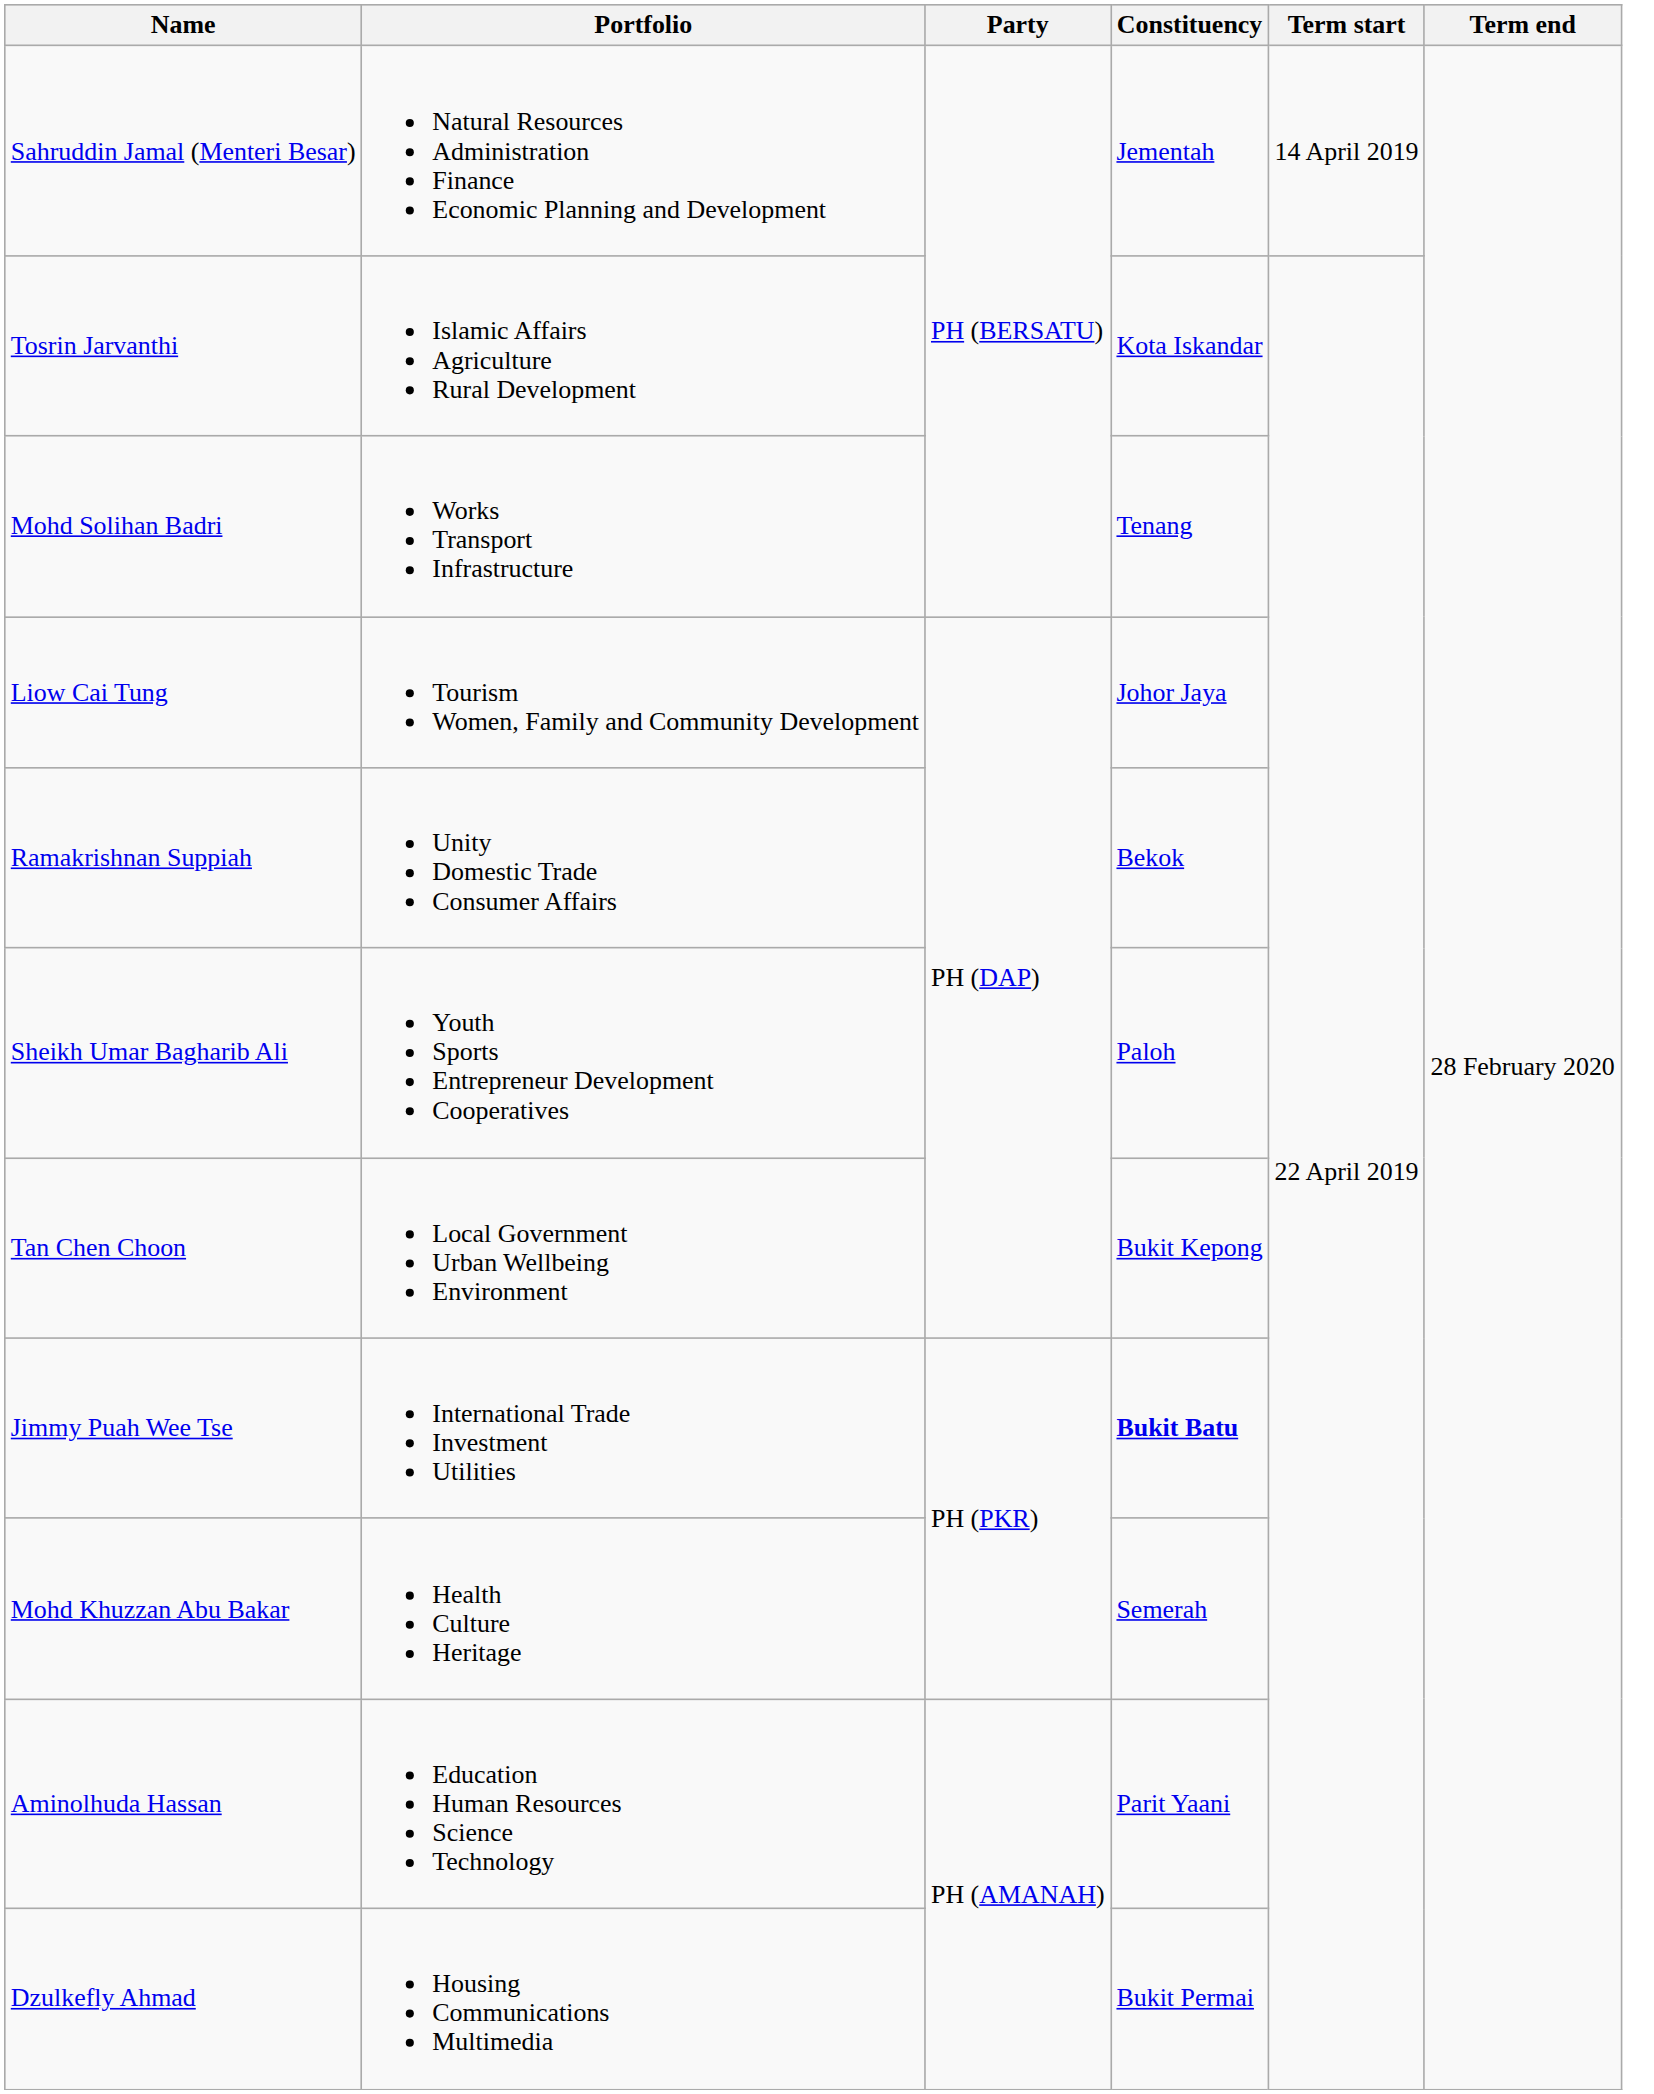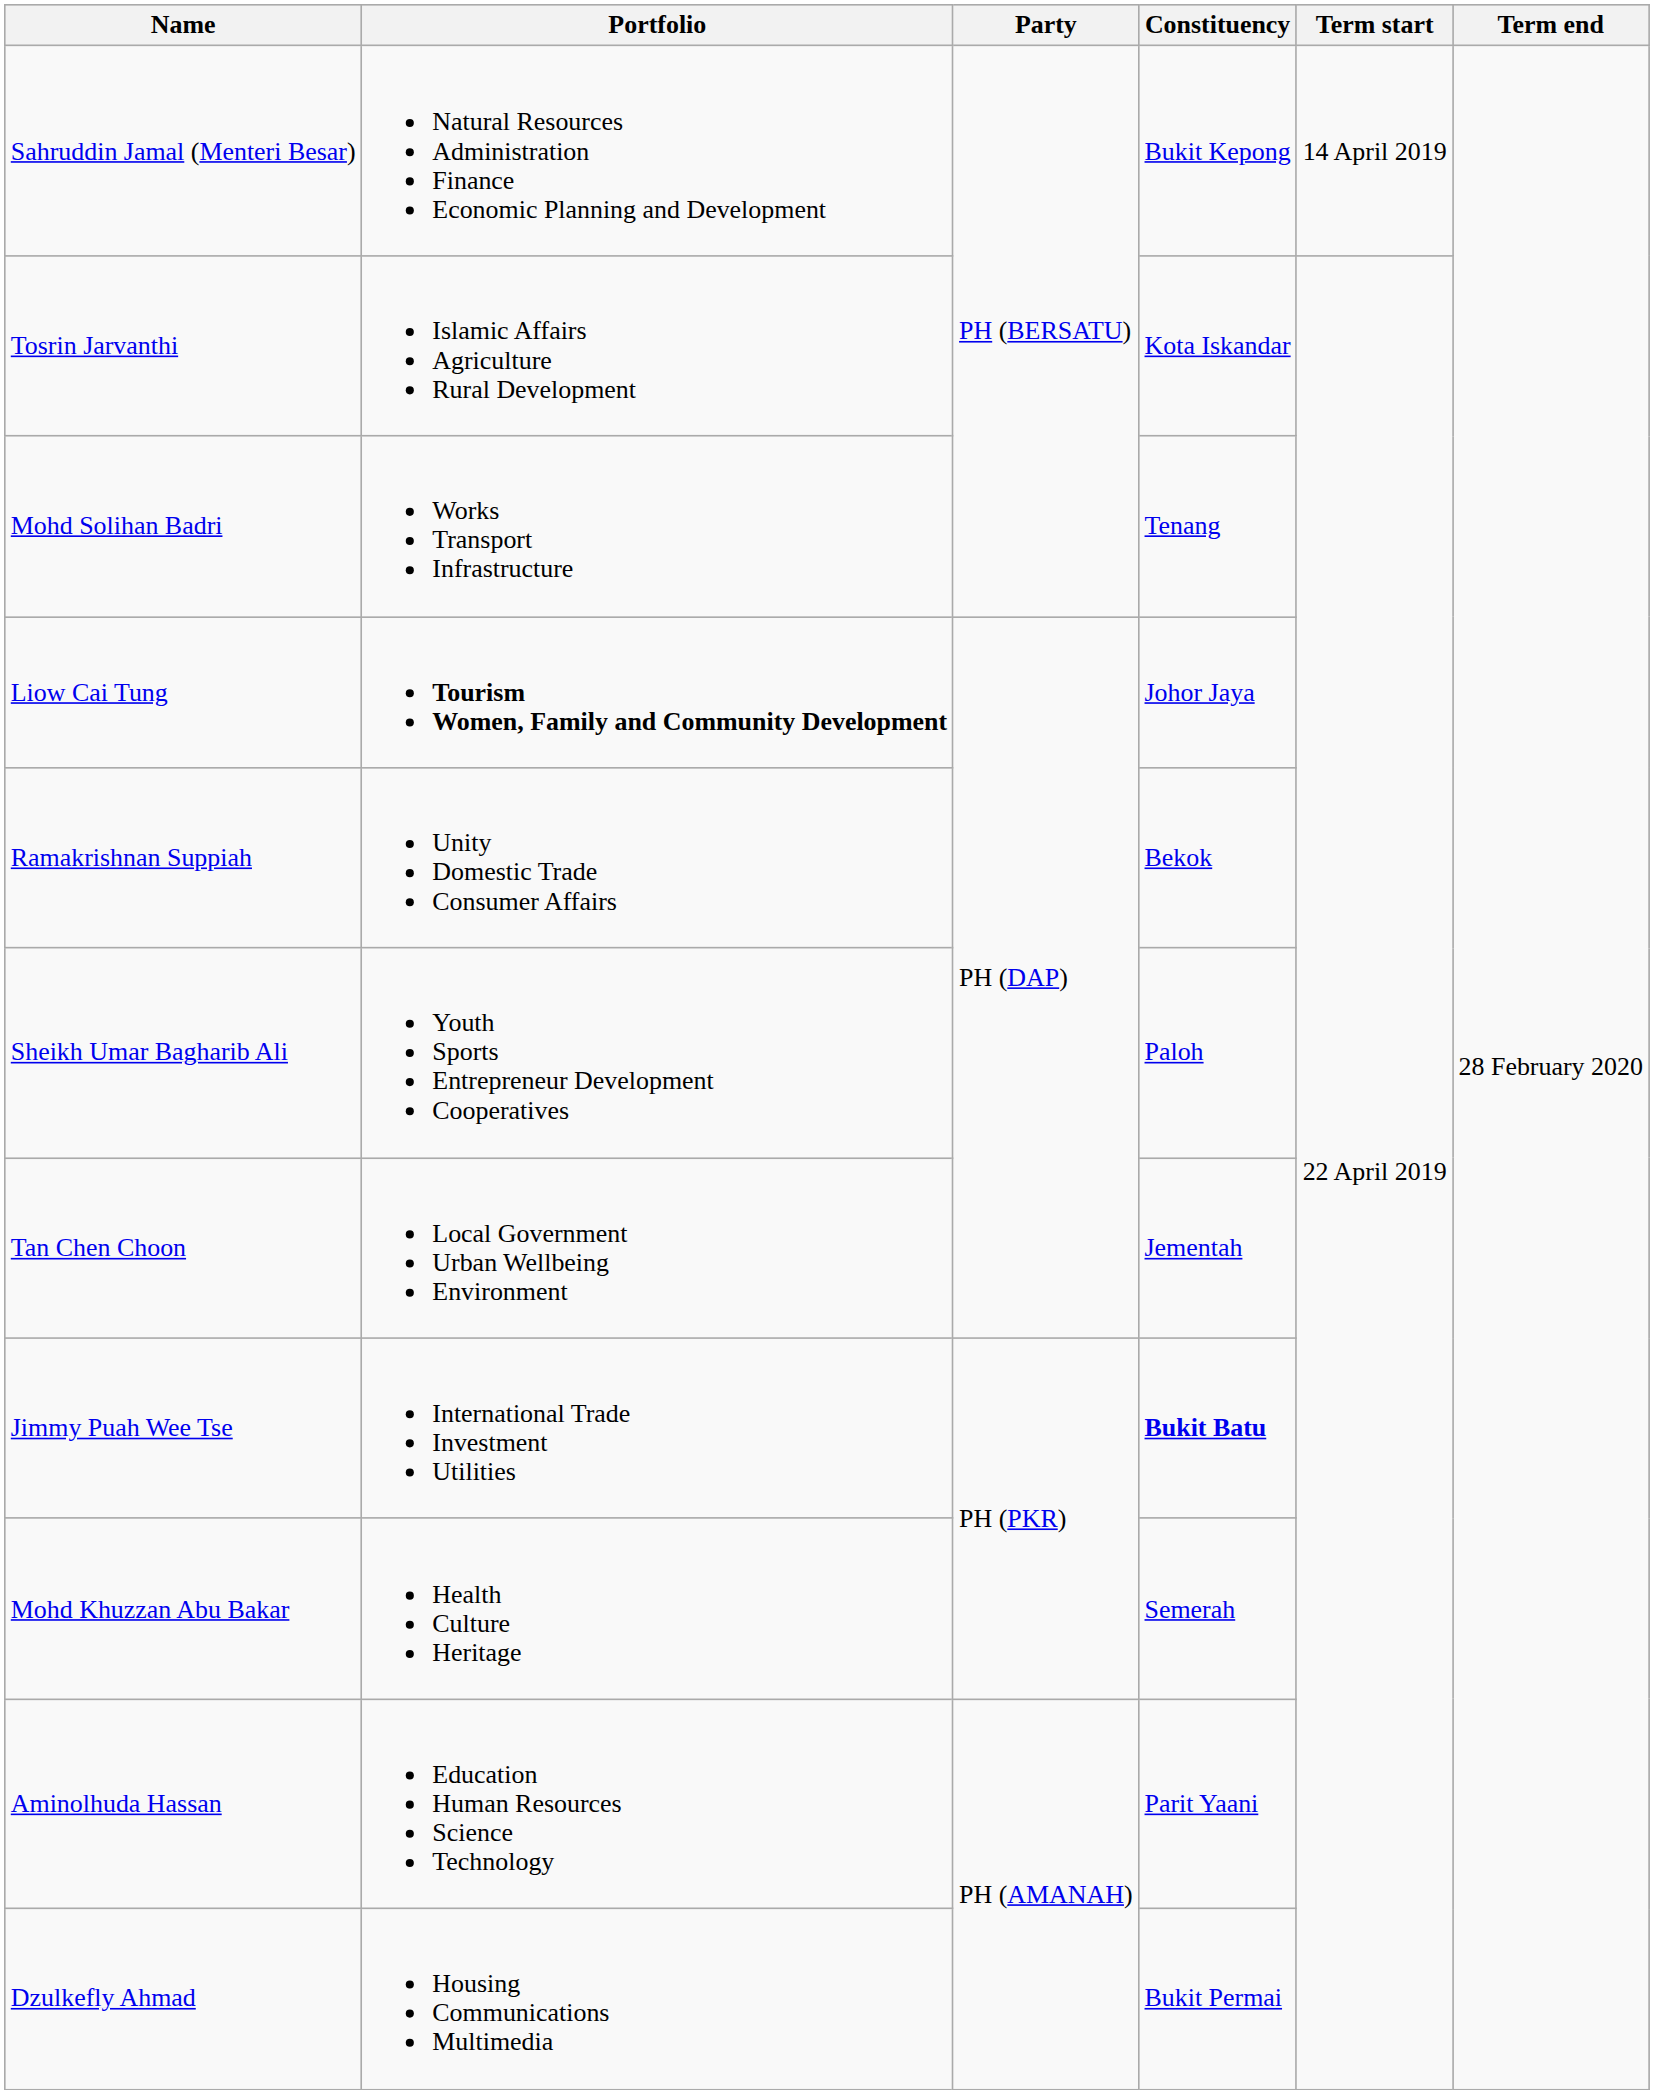(1165, 150) Jementah -> (1218, 150) Bukit Kepong
(643, 707) normal -> (657, 707) bold
(1190, 1247) Bukit Kepong -> (1193, 1247) Jementah
